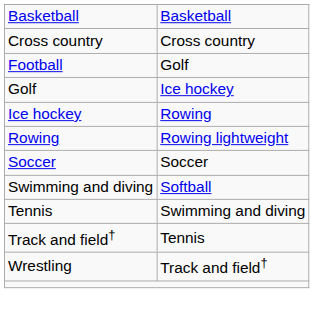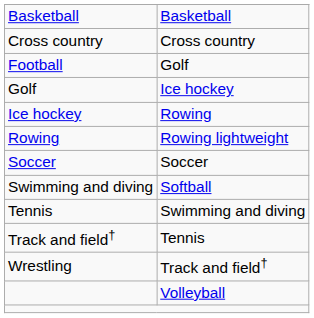+ row: (193, 292)
